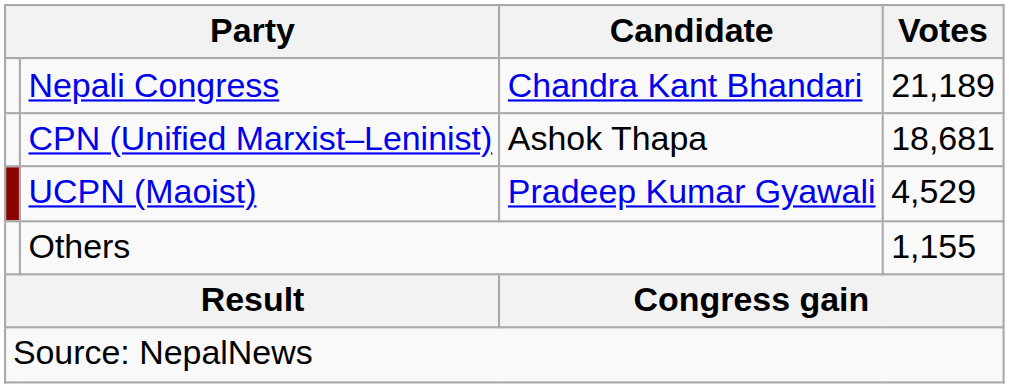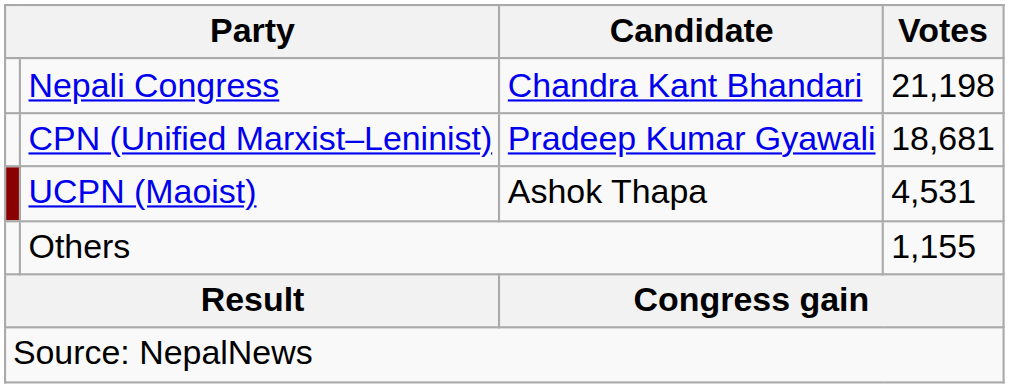(943, 85) 21,189 -> (943, 85) 21,198
(608, 138) Ashok Thapa -> (692, 138) Pradeep Kumar Gyawali
(692, 192) Pradeep Kumar Gyawali -> (608, 192) Ashok Thapa
(934, 192) 4,529 -> (934, 192) 4,531
